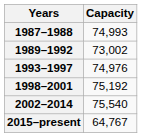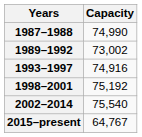(110, 31) 74,993 -> (110, 31) 74,990
(110, 68) 74,976 -> (110, 68) 74,916
